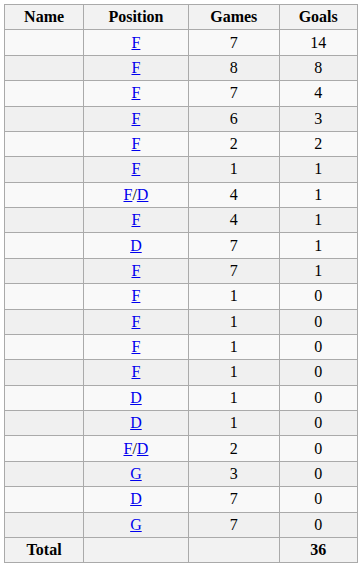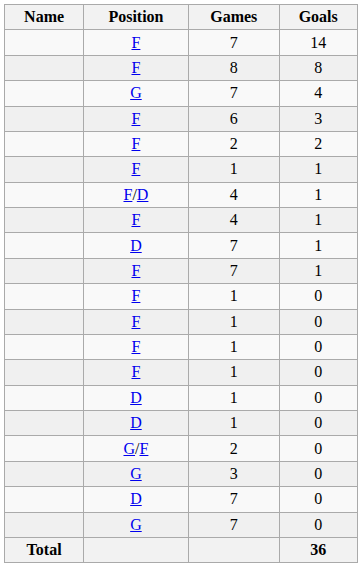(136, 93) F -> (136, 93) G
(136, 448) F/D -> (136, 448) G/F
